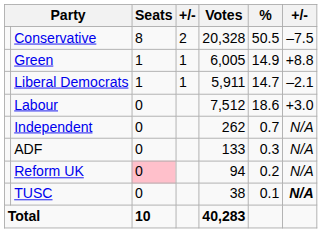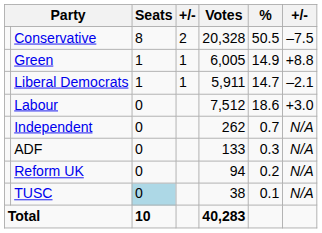(139, 171) pink background -> (139, 171) no background
(139, 194) no background -> (139, 194) lightblue background
(301, 194) bold -> (302, 194) normal
